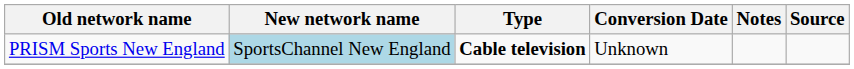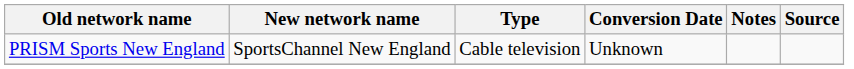(342, 49) lightblue background -> (342, 49) no background
(522, 49) bold -> (520, 49) normal
